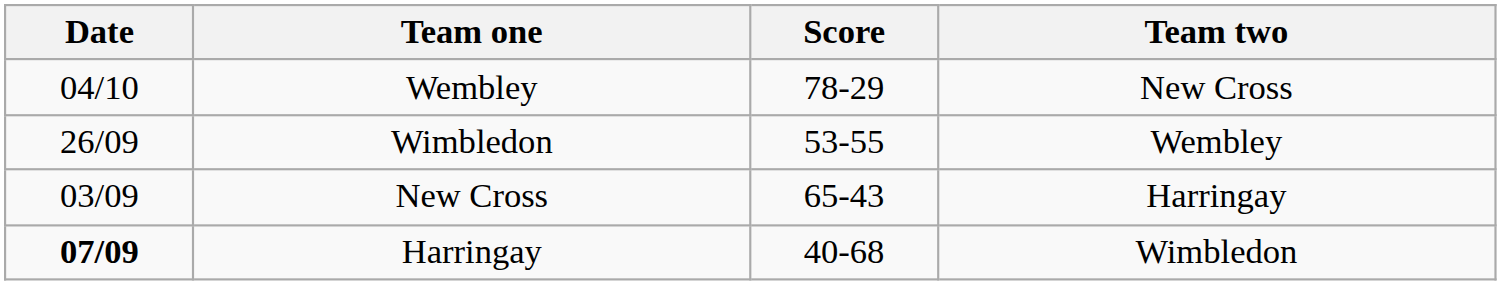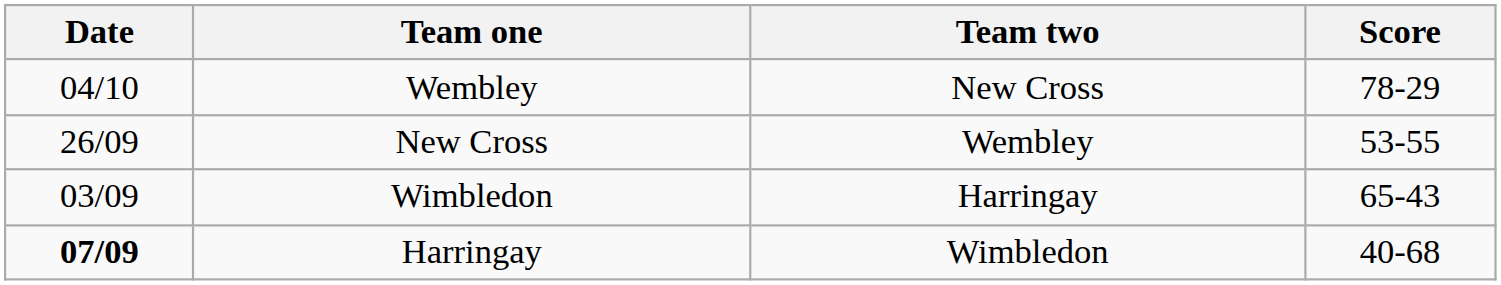columns swapped: (844, 31) <-> (1216, 31)
(472, 141) Wimbledon -> (472, 141) New Cross
(472, 196) New Cross -> (472, 196) Wimbledon
